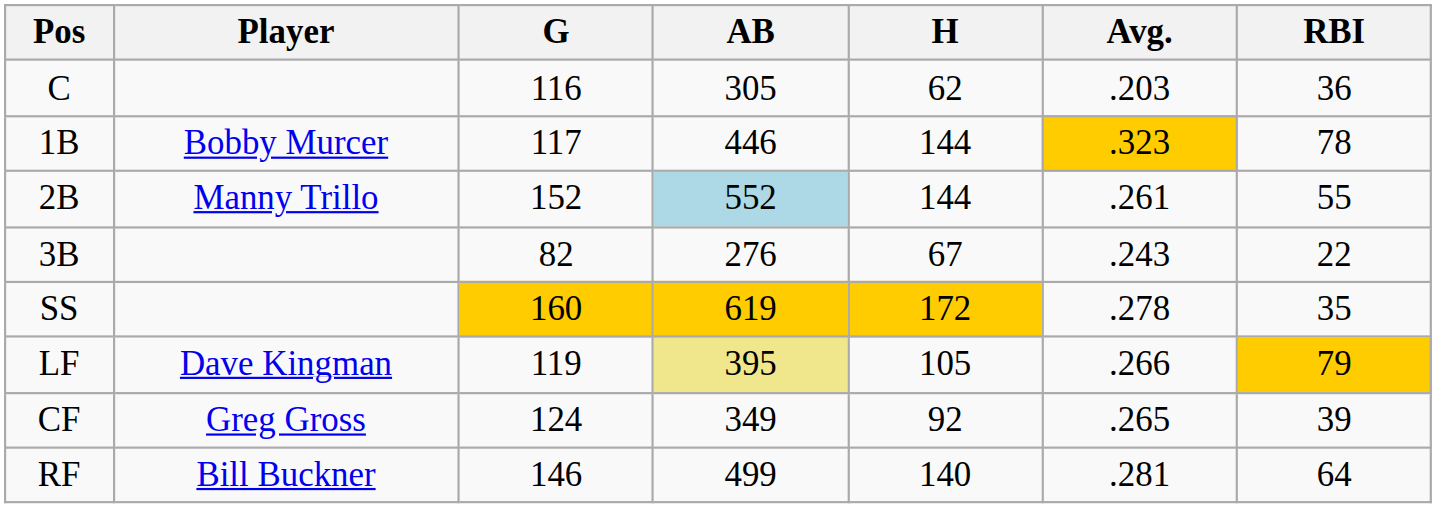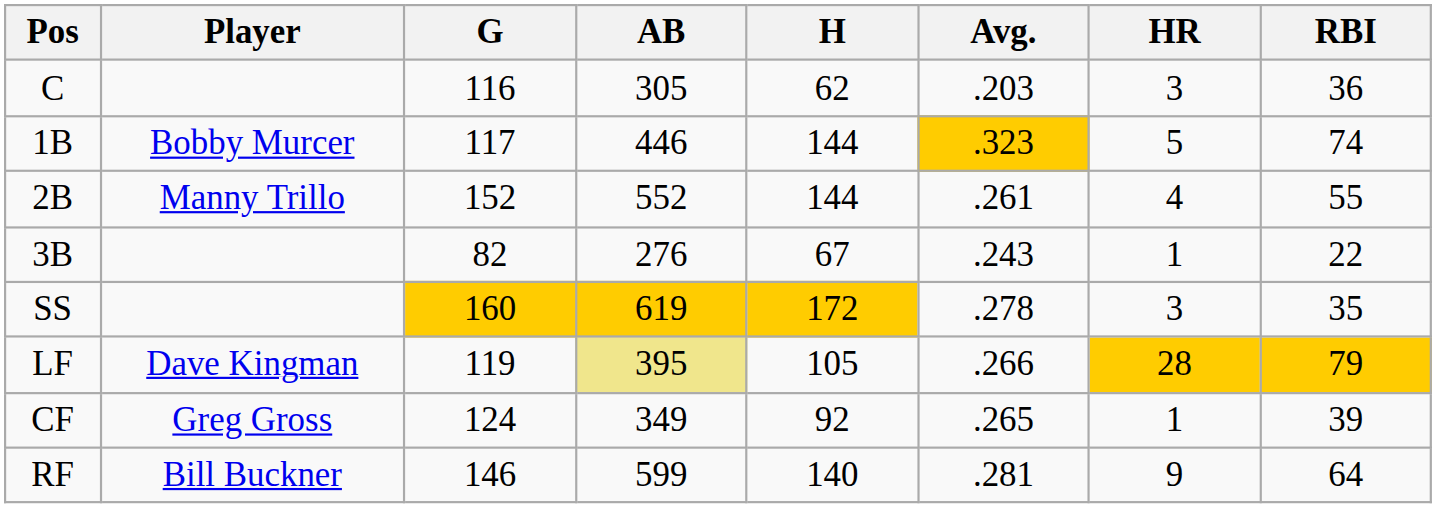+ column: (1175, 32)
(1334, 142) 78 -> (1346, 142) 74
(751, 198) lightblue background -> (661, 198) no background
(751, 474) 499 -> (661, 474) 599
